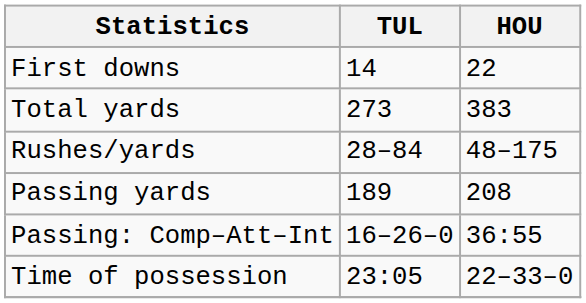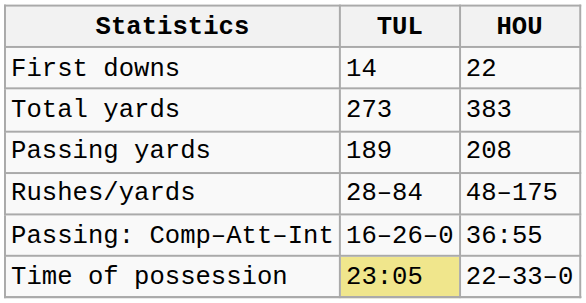rows swapped: (103, 152) <-> (111, 193)
(384, 277) no background -> (384, 277) khaki background
